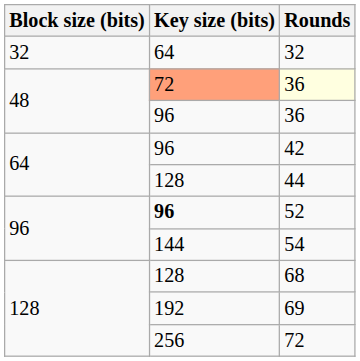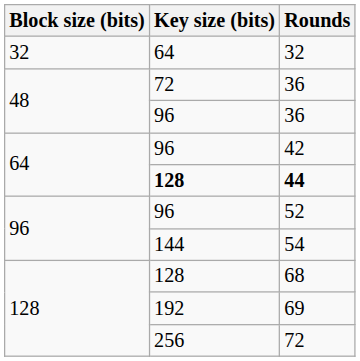(164, 84) lightsalmon background -> (164, 84) no background
(294, 84) lightyellow background -> (294, 84) no background
(169, 180) normal -> (169, 180) bold
(294, 180) normal -> (294, 180) bold
(164, 212) bold -> (164, 212) normal
